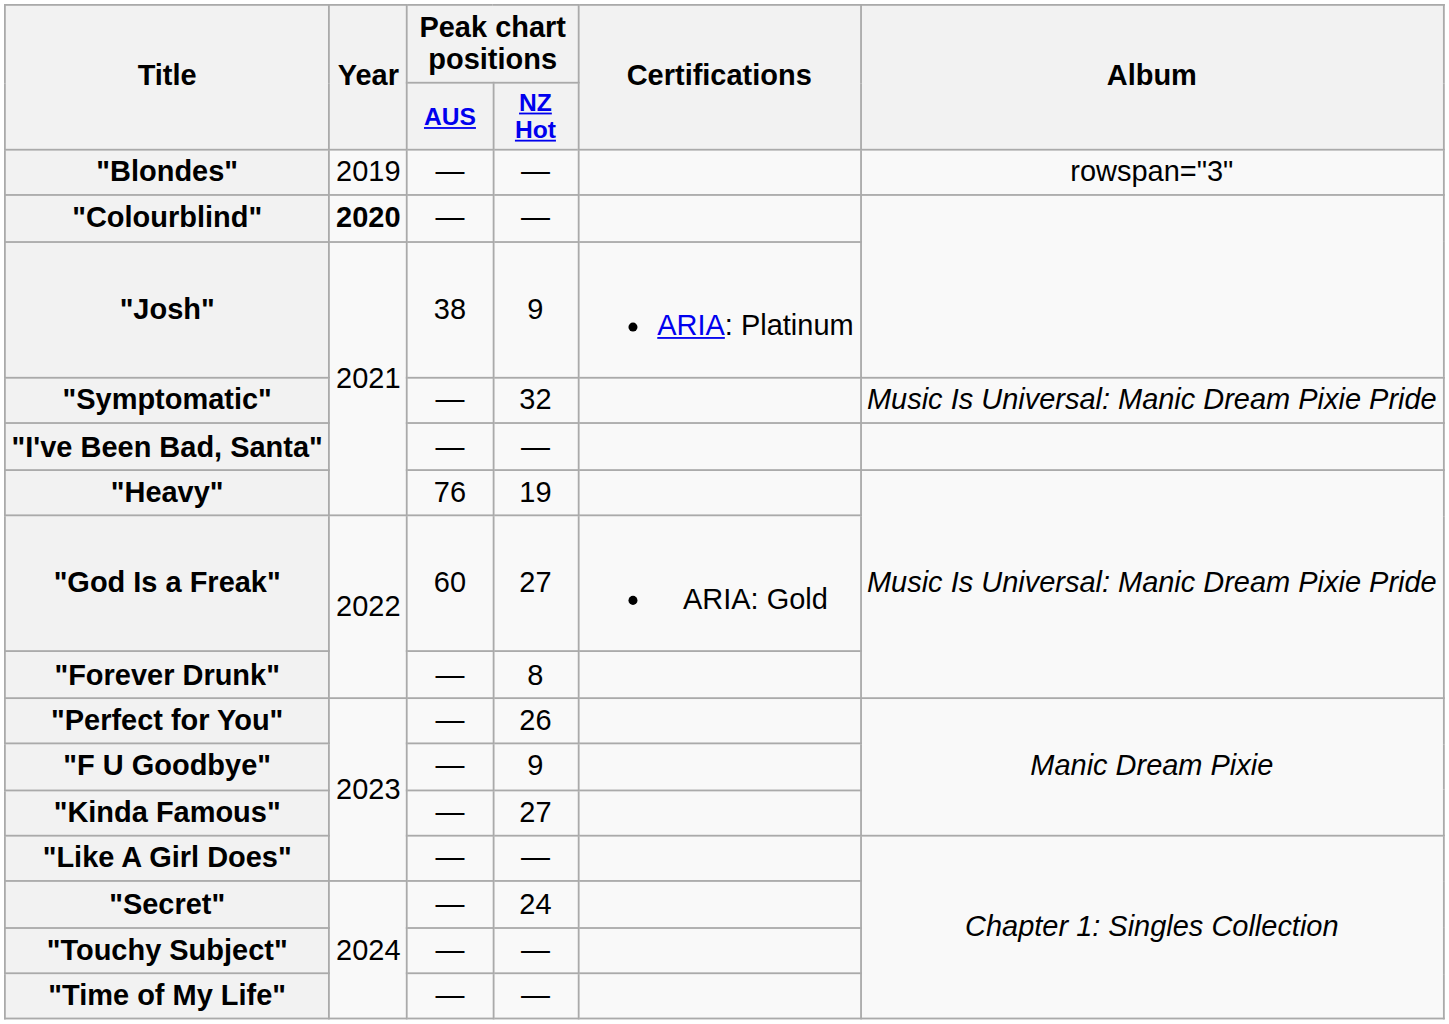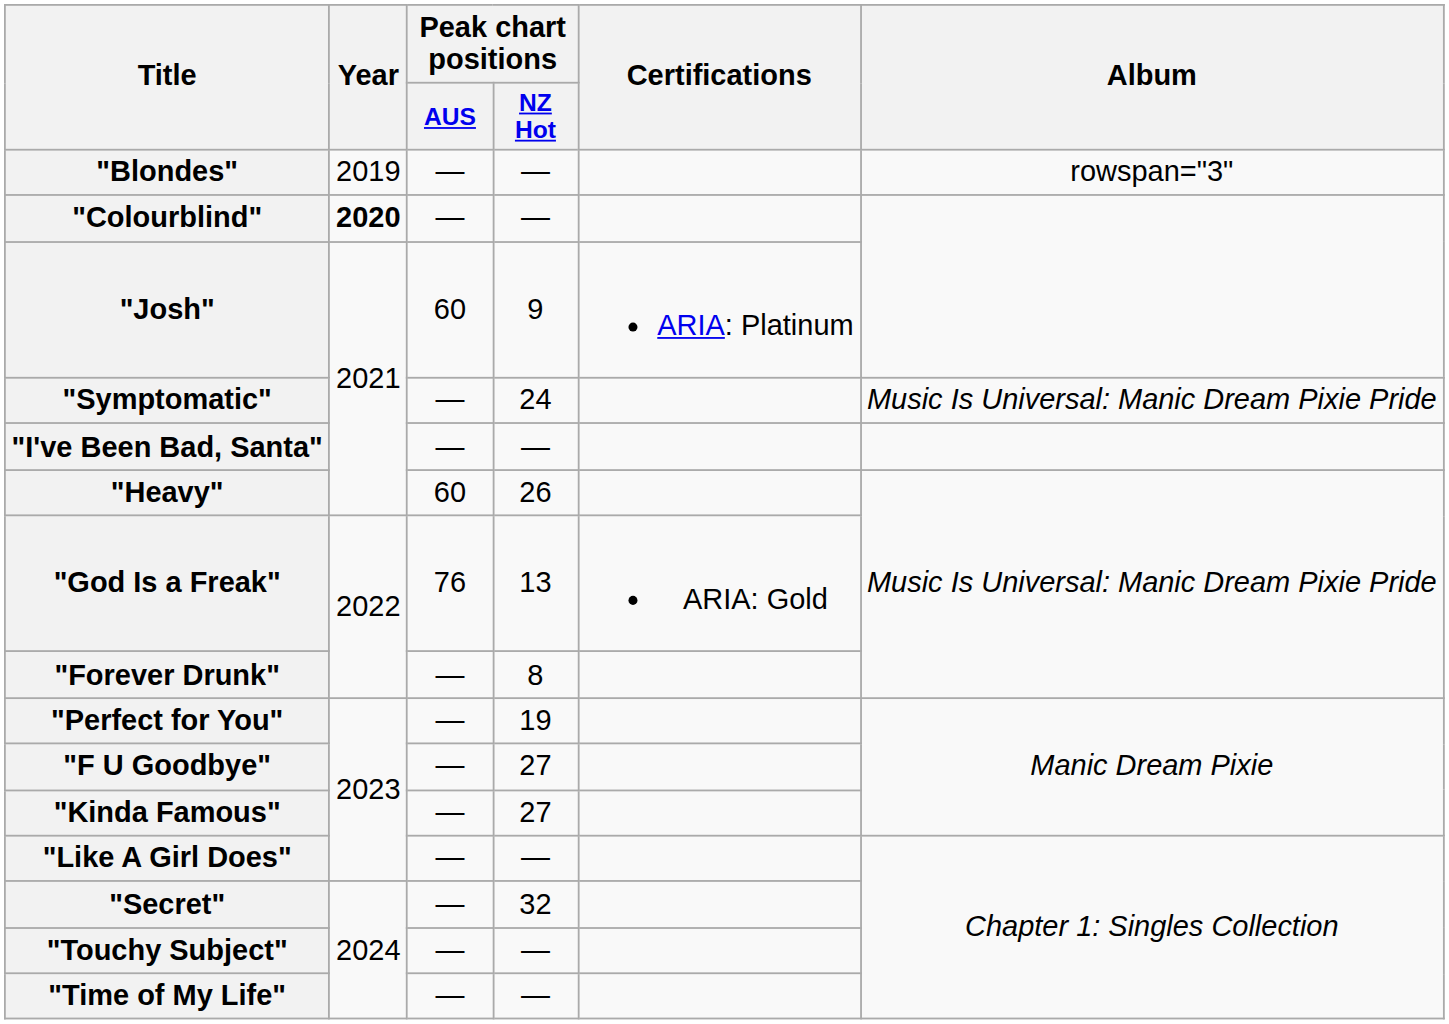(450, 309) 38 -> (450, 309) 60
(535, 400) 32 -> (535, 400) 24
(450, 492) 76 -> (450, 492) 60
(535, 492) 19 -> (535, 492) 26
(450, 583) 60 -> (450, 583) 76
(535, 583) 27 -> (535, 583) 13
(535, 720) 26 -> (535, 720) 19
(535, 766) 9 -> (535, 766) 27
(535, 904) 24 -> (535, 904) 32
